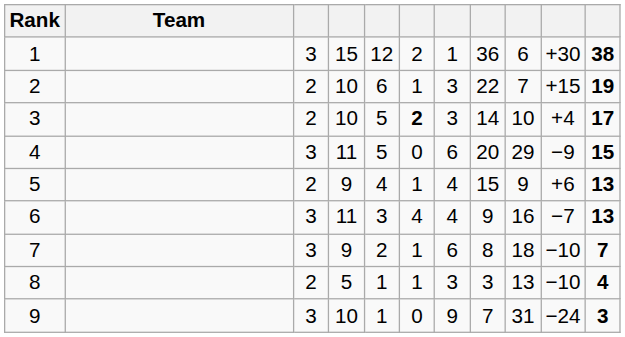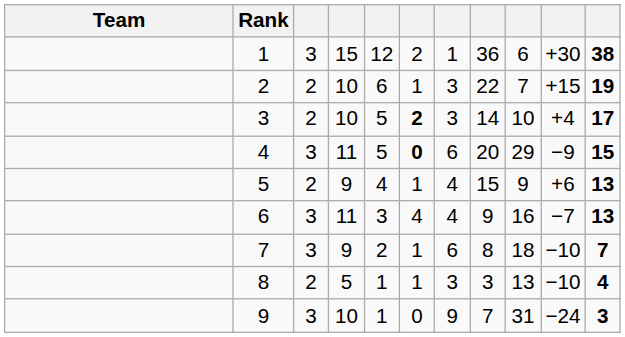columns swapped: (35, 20) <-> (179, 20)
(417, 151) normal -> (417, 151) bold
